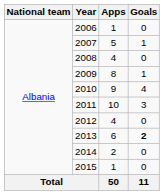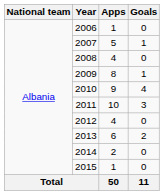(144, 136) bold -> (144, 136) normal
